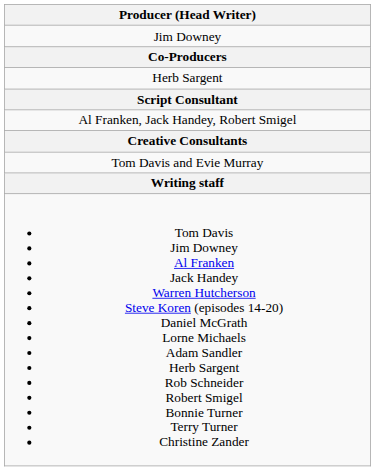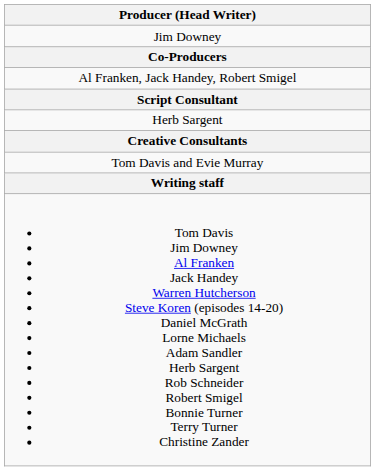(187, 78) Herb Sargent -> (187, 78) Al Franken, Jack Handey, Robert Smigel
(187, 120) Al Franken, Jack Handey, Robert Smigel -> (187, 120) Herb Sargent
